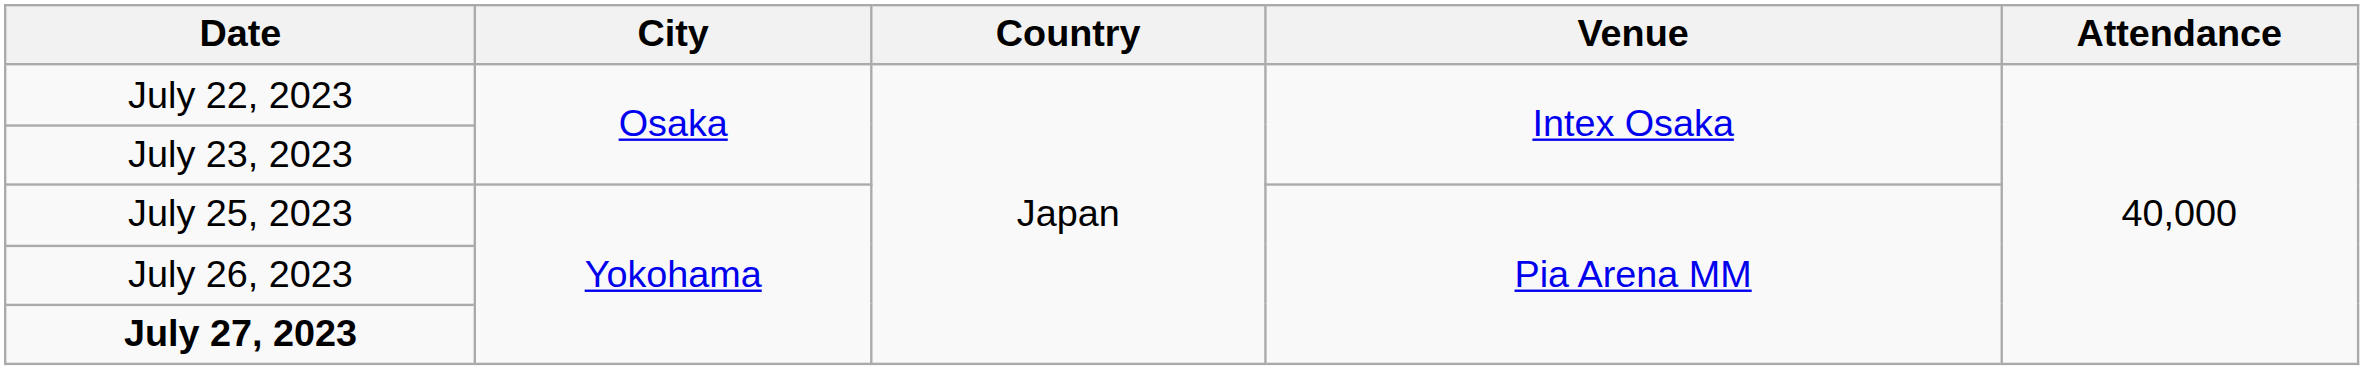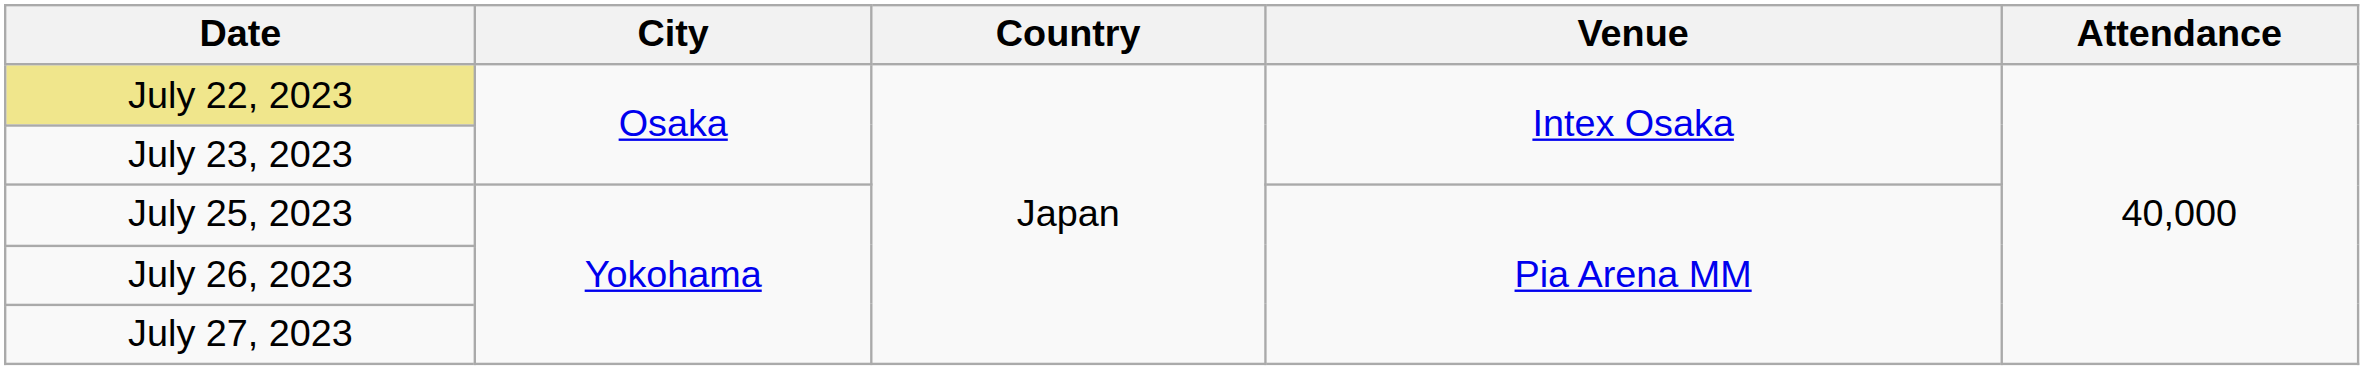(240, 94) no background -> (240, 94) khaki background
(240, 333) bold -> (240, 333) normal
